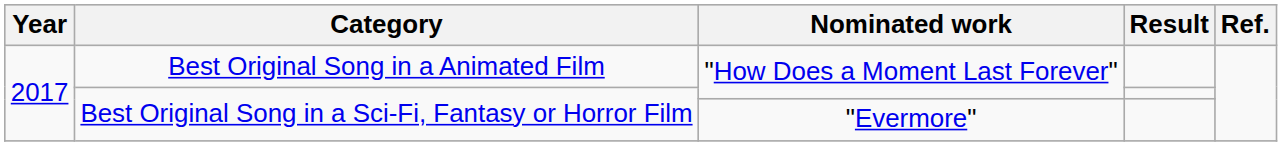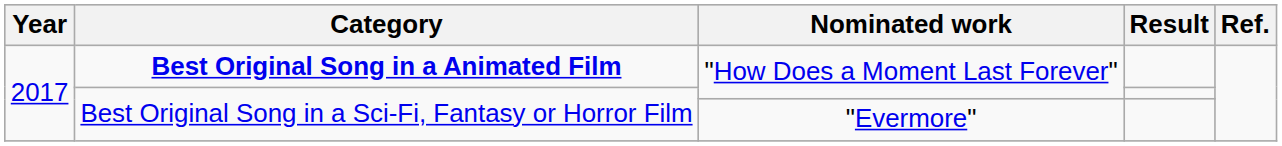(386, 66) normal -> (386, 66) bold
